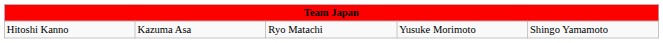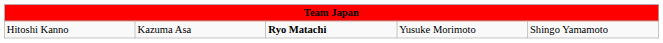(296, 29) normal -> (297, 29) bold
